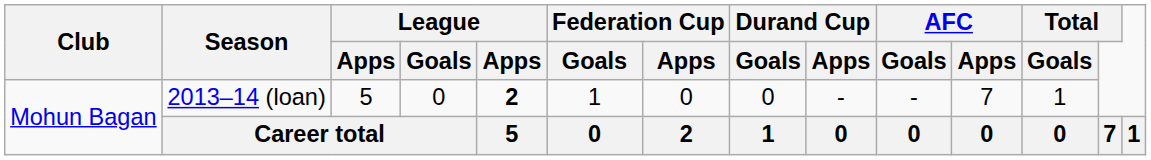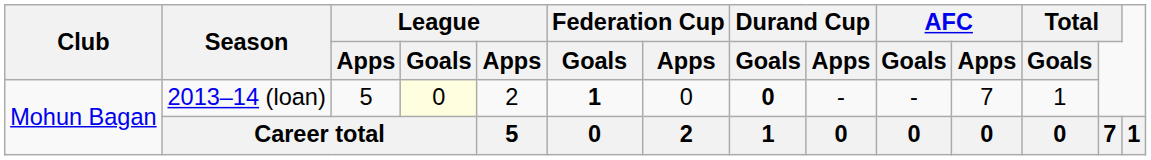(439, 97) no background -> (439, 97) lightyellow background
(512, 97) bold -> (512, 97) normal
(595, 97) normal -> (595, 97) bold
(768, 97) normal -> (768, 97) bold
